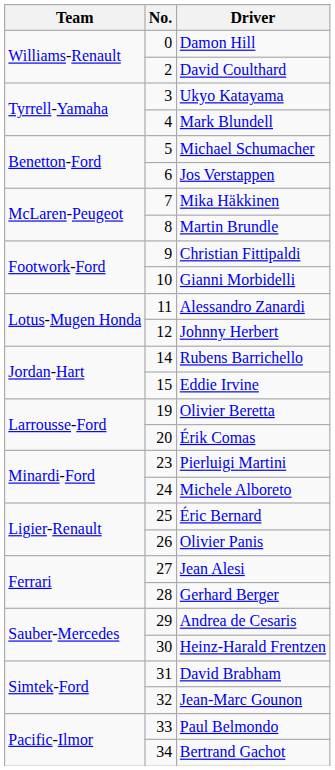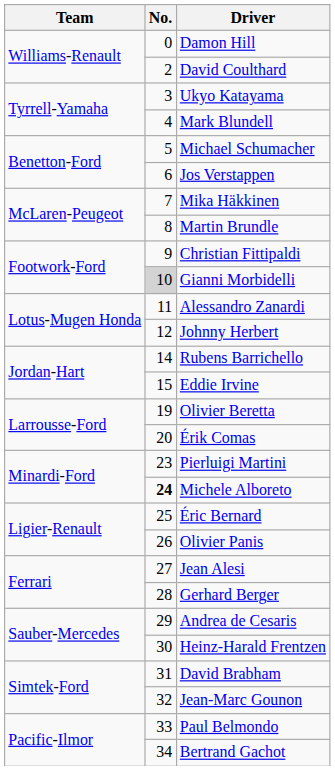(164, 279) no background -> (164, 279) lightgrey background
(164, 489) normal -> (164, 489) bold
